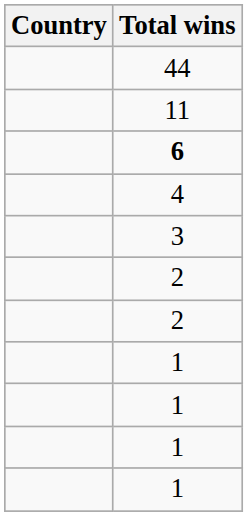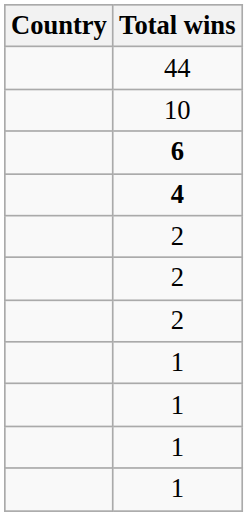(177, 109) 11 -> (177, 109) 10
(177, 194) normal -> (177, 194) bold
(177, 236) 3 -> (177, 236) 2
